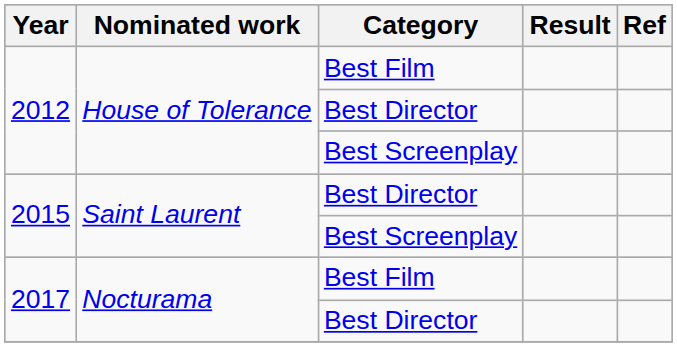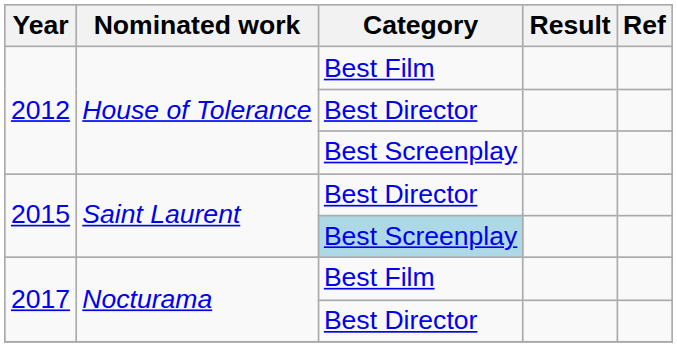(421, 236) no background -> (421, 236) lightblue background
